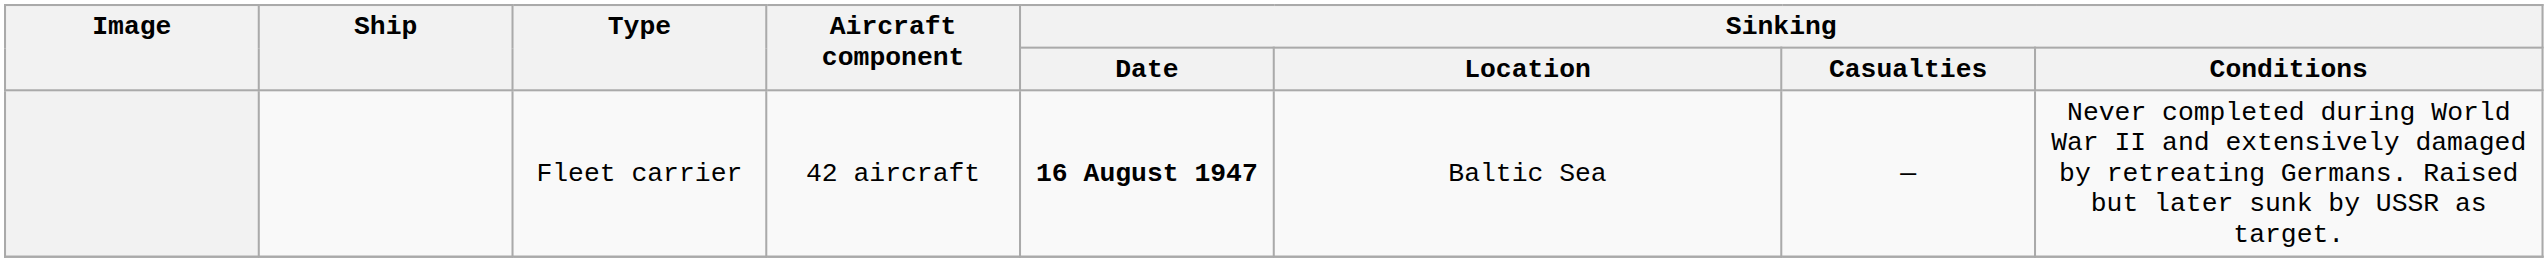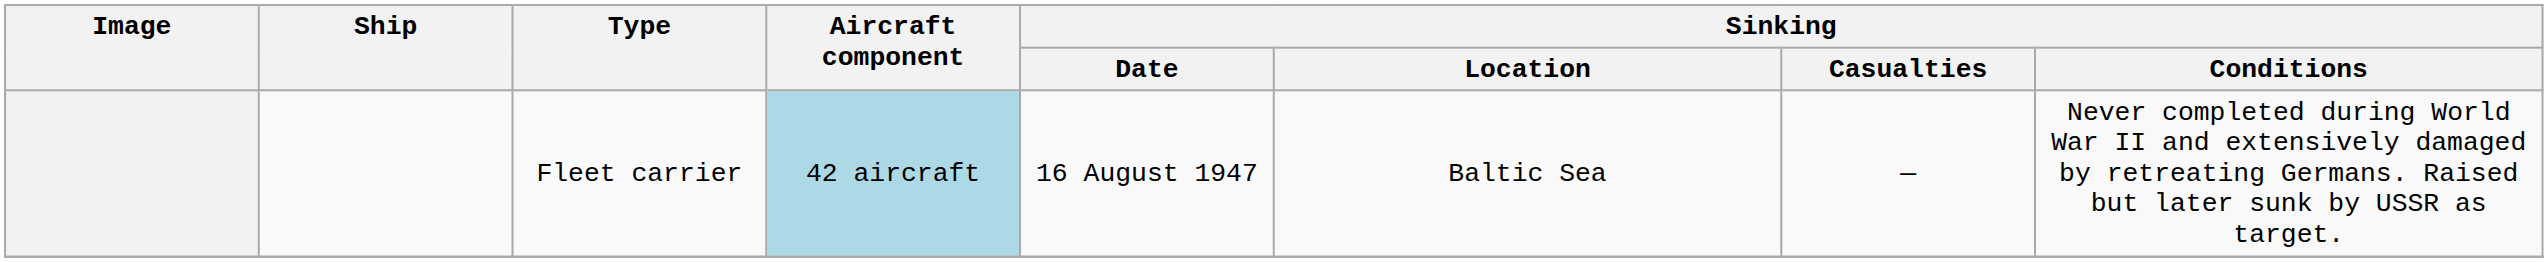(893, 173) no background -> (893, 173) lightblue background
(1147, 173) bold -> (1147, 173) normal
